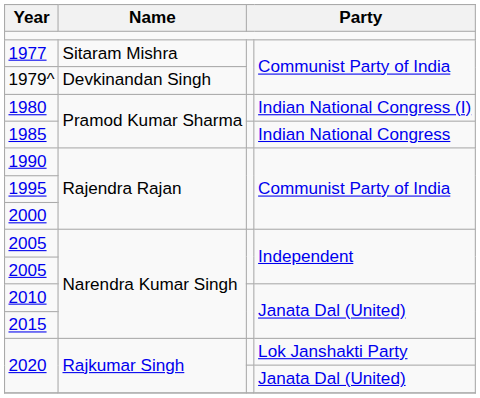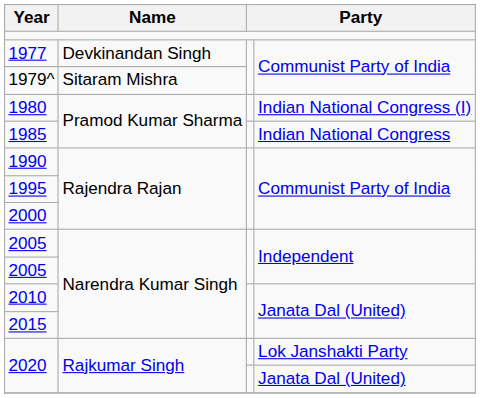(120, 53) Sitaram Mishra -> (137, 53) Devkinandan Singh
(137, 80) Devkinandan Singh -> (120, 80) Sitaram Mishra
